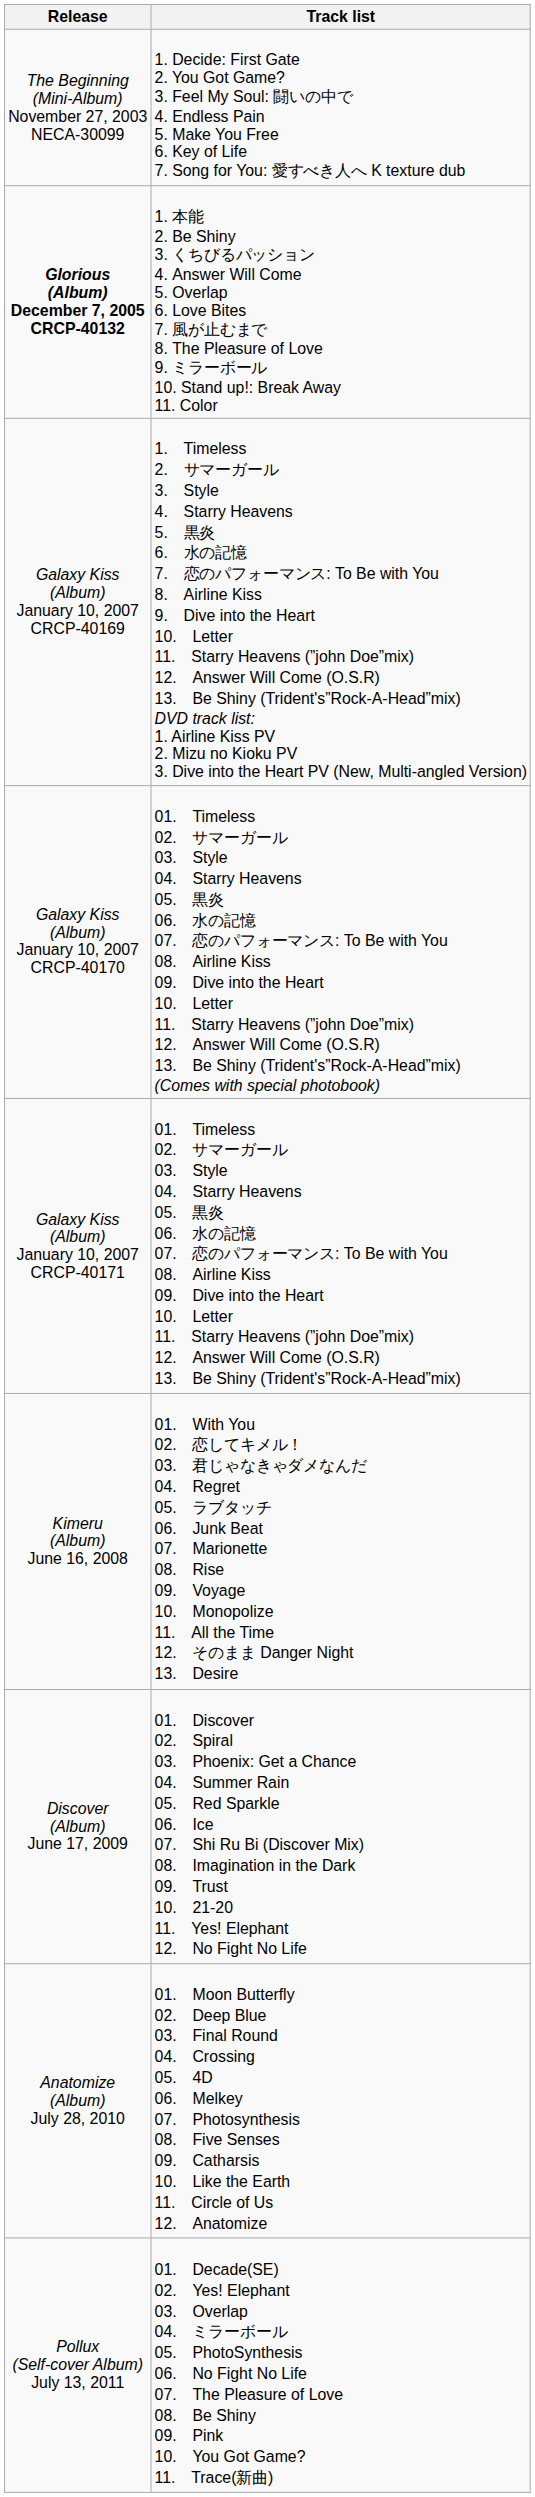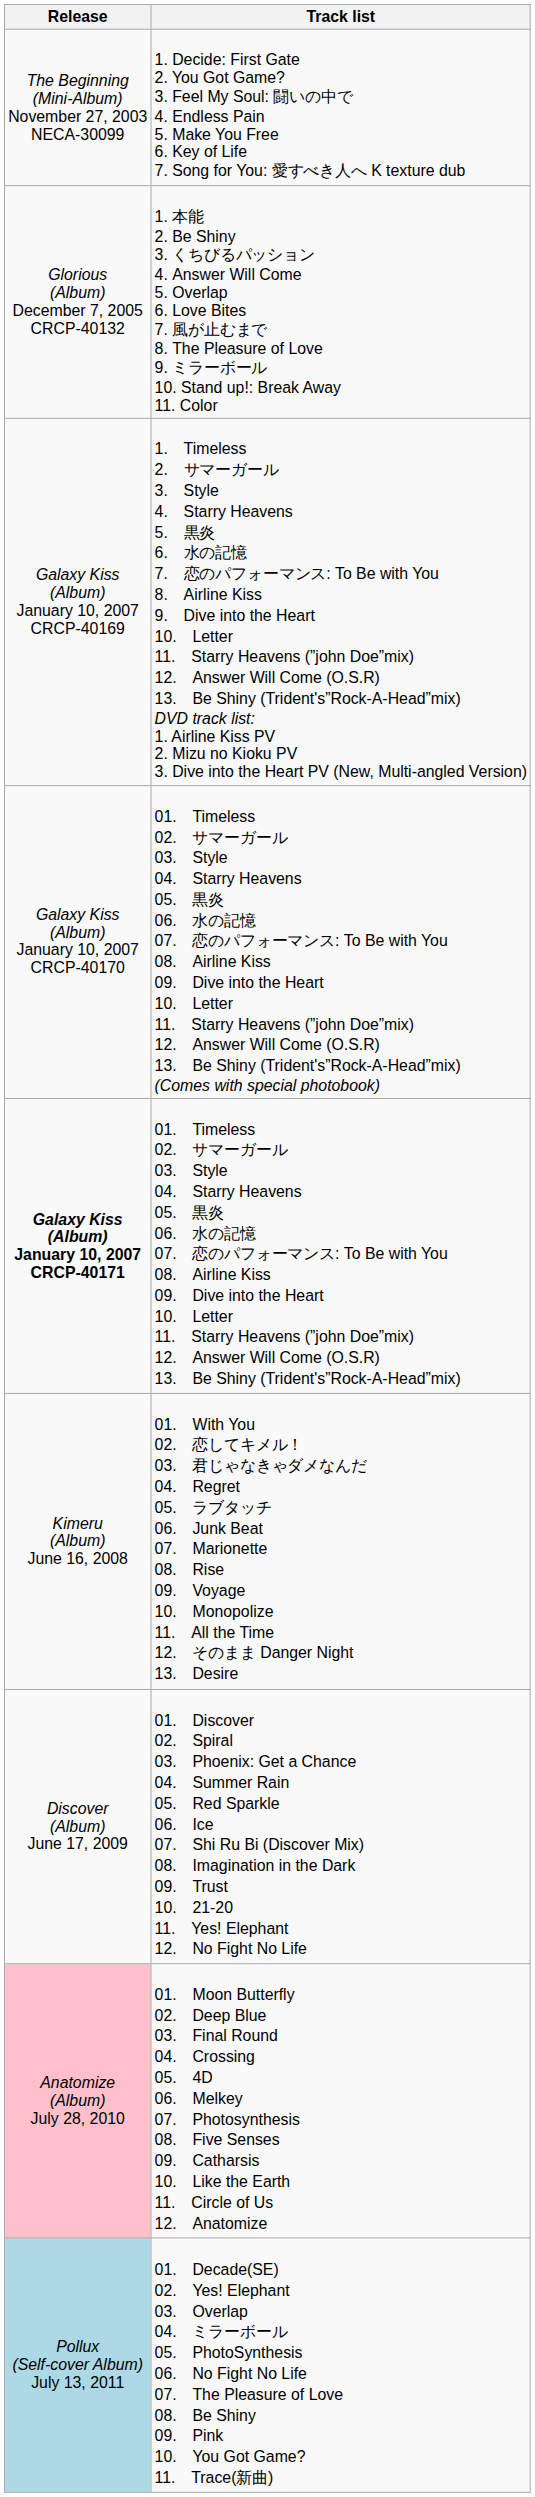(78, 301) bold -> (78, 301) normal
(78, 1246) normal -> (78, 1246) bold
(78, 2101) no background -> (78, 2101) pink background
(78, 2365) no background -> (78, 2365) lightblue background
